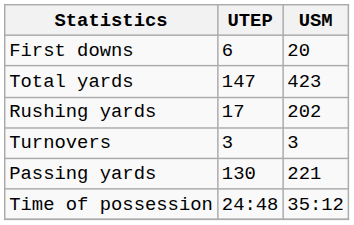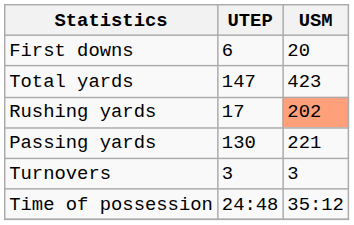(304, 112) no background -> (304, 112) lightsalmon background
rows swapped: (83, 174) <-> (60, 143)
